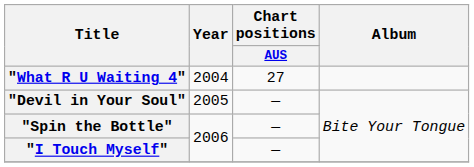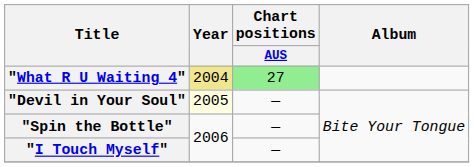(211, 78) no background -> (211, 78) khaki background
(276, 78) no background -> (276, 78) lightgreen background
(211, 102) no background -> (211, 102) lightyellow background
